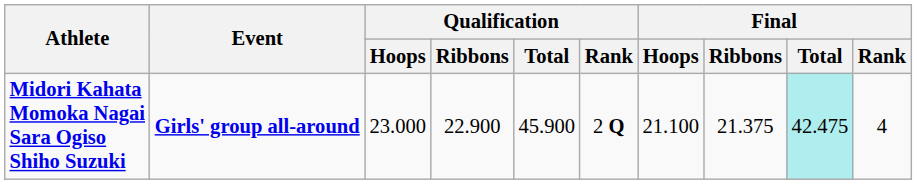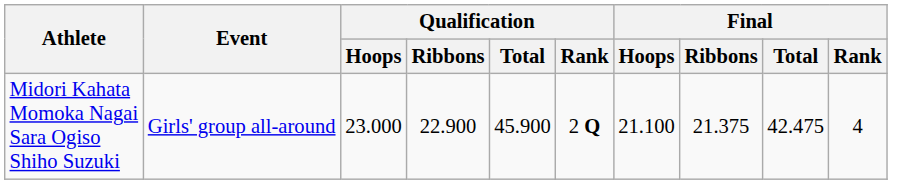(77, 126) bold -> (74, 126) normal
(257, 126) bold -> (242, 126) normal
(820, 126) paleturquoise background -> (796, 126) no background
